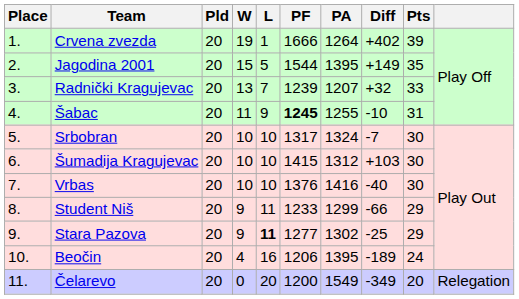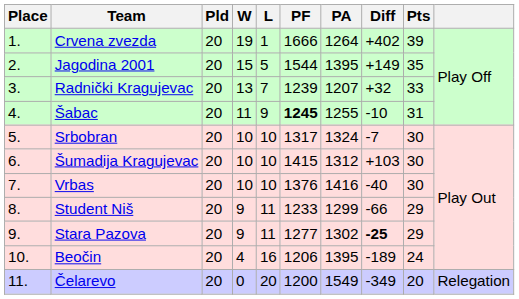(268, 233) bold -> (268, 233) normal
(376, 233) normal -> (376, 233) bold
